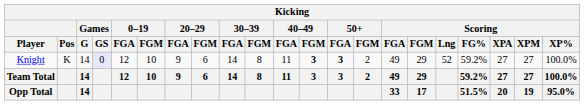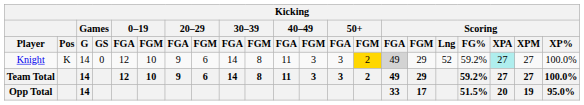(102, 60) lavender background -> (102, 60) no background
(313, 60) bold -> (313, 60) normal
(340, 60) bold -> (340, 60) normal
(368, 60) no background -> (368, 60) gold background
(395, 60) no background -> (395, 60) lightgrey background
(502, 60) no background -> (502, 60) paleturquoise background
